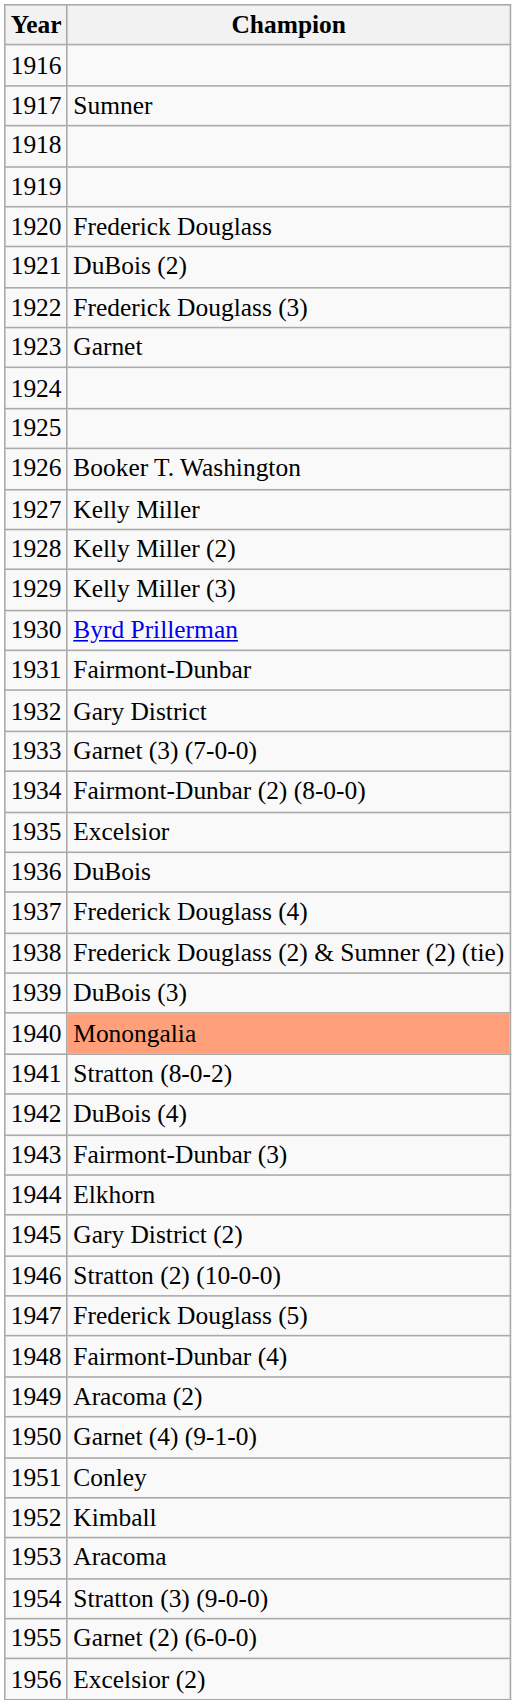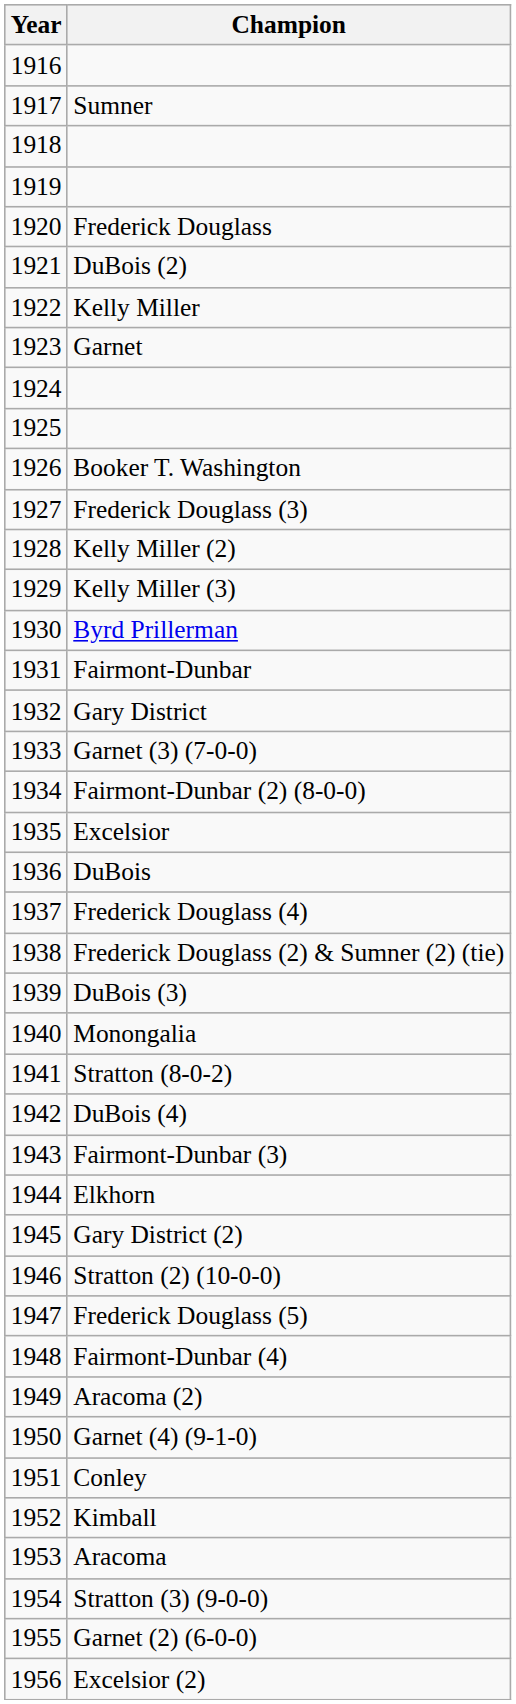(191, 307) Frederick Douglass (3) -> (137, 307) Kelly Miller
(137, 508) Kelly Miller -> (191, 508) Frederick Douglass (3)
(135, 1033) lightsalmon background -> (135, 1033) no background
